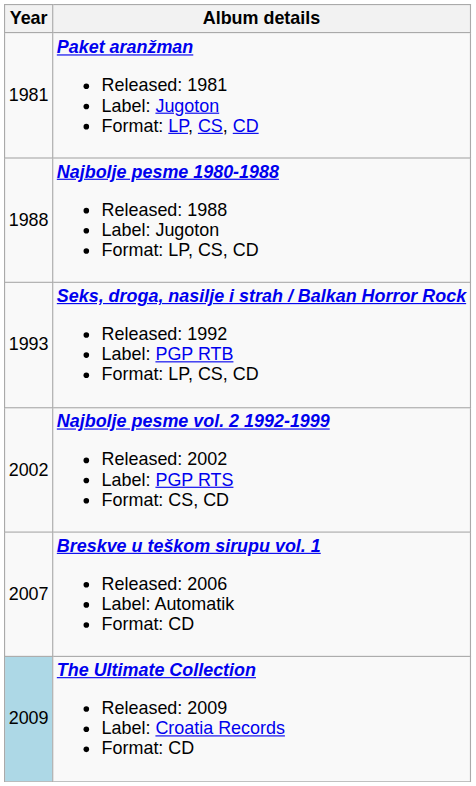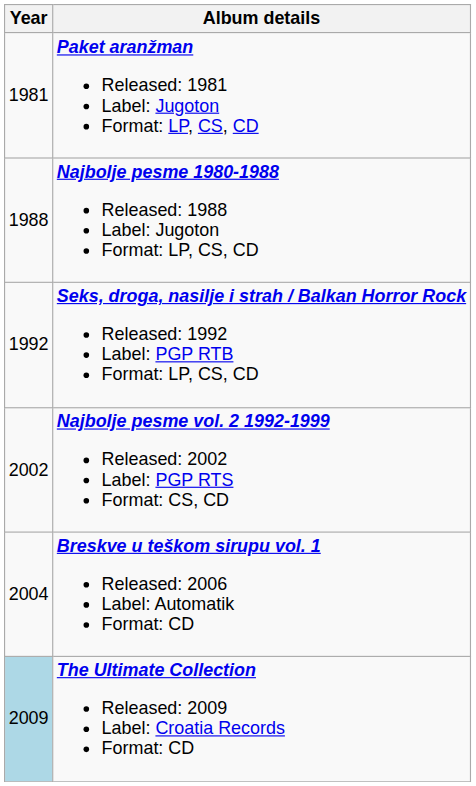(29, 344) 1993 -> (29, 344) 1992
(29, 594) 2007 -> (29, 594) 2004
